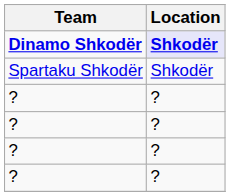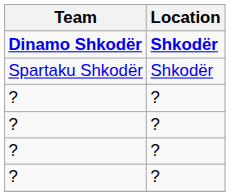(184, 44) lavender background -> (184, 44) no background
